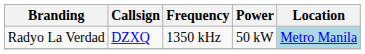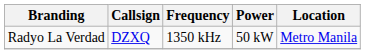(319, 37) lightblue background -> (319, 37) no background
